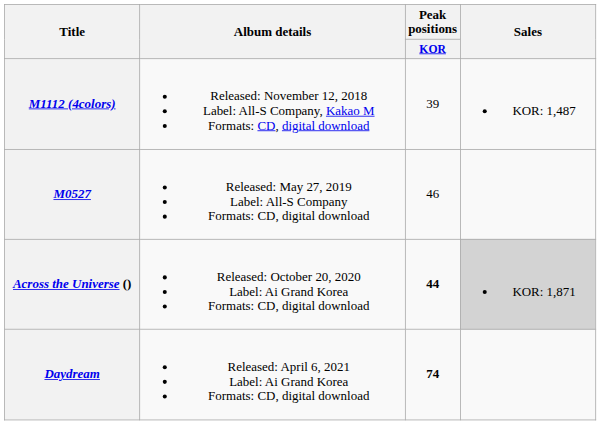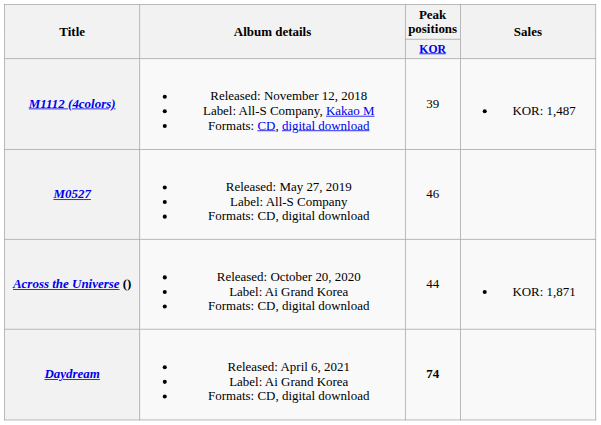(433, 284) bold -> (433, 284) normal
(528, 292) lightgrey background -> (528, 292) no background
